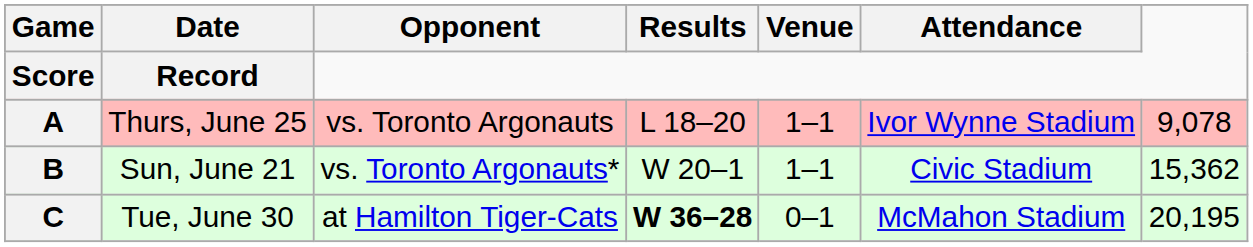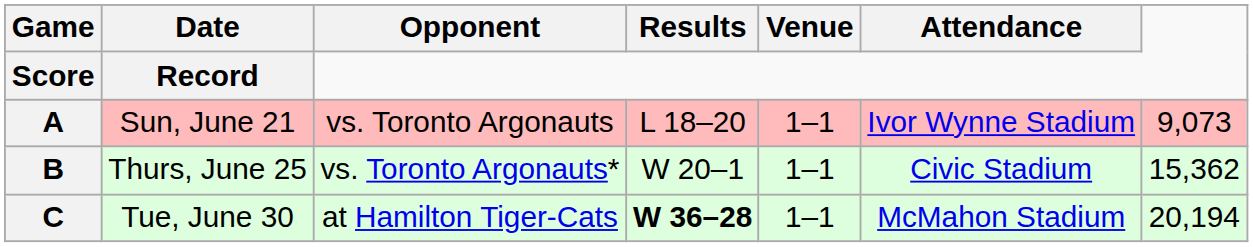(207, 122) Thurs, June 25 -> (207, 122) Sun, June 21
(1194, 122) 9,078 -> (1194, 122) 9,073
(207, 169) Sun, June 21 -> (207, 169) Thurs, June 25
(810, 216) 0–1 -> (810, 216) 1–1
(1194, 216) 20,195 -> (1194, 216) 20,194
